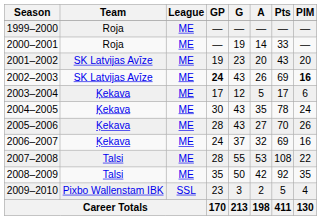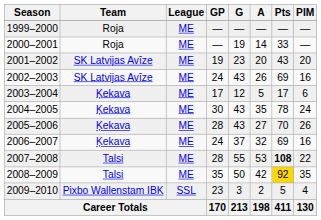(217, 77) bold -> (217, 77) normal
(305, 77) bold -> (305, 77) normal
(283, 158) normal -> (283, 158) bold
(283, 175) no background -> (283, 175) gold background
